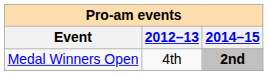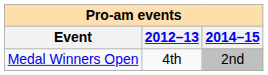(233, 59) bold -> (233, 59) normal
